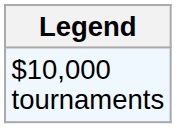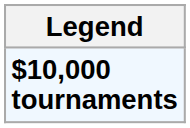(88, 85) normal -> (95, 85) bold
